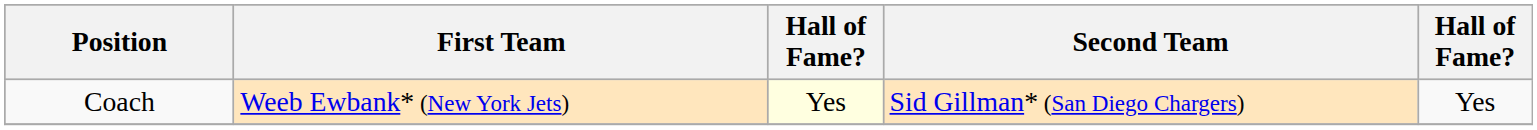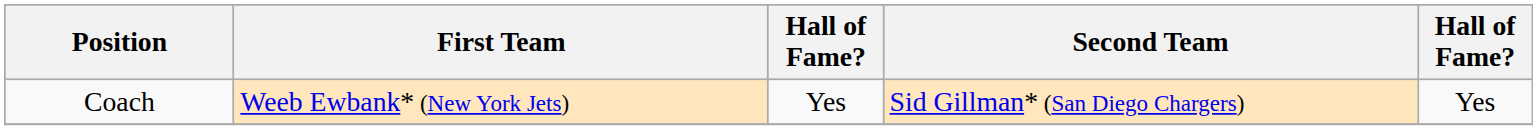(826, 101) lightyellow background -> (826, 101) no background
